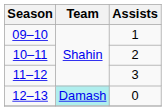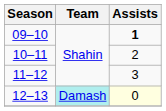(135, 34) normal -> (135, 34) bold
(135, 95) no background -> (135, 95) lightyellow background
